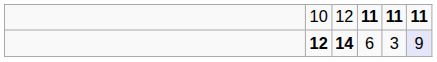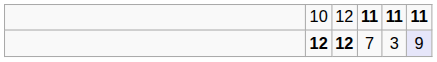(344, 43) 14 -> (344, 43) 12
(370, 43) 6 -> (370, 43) 7
